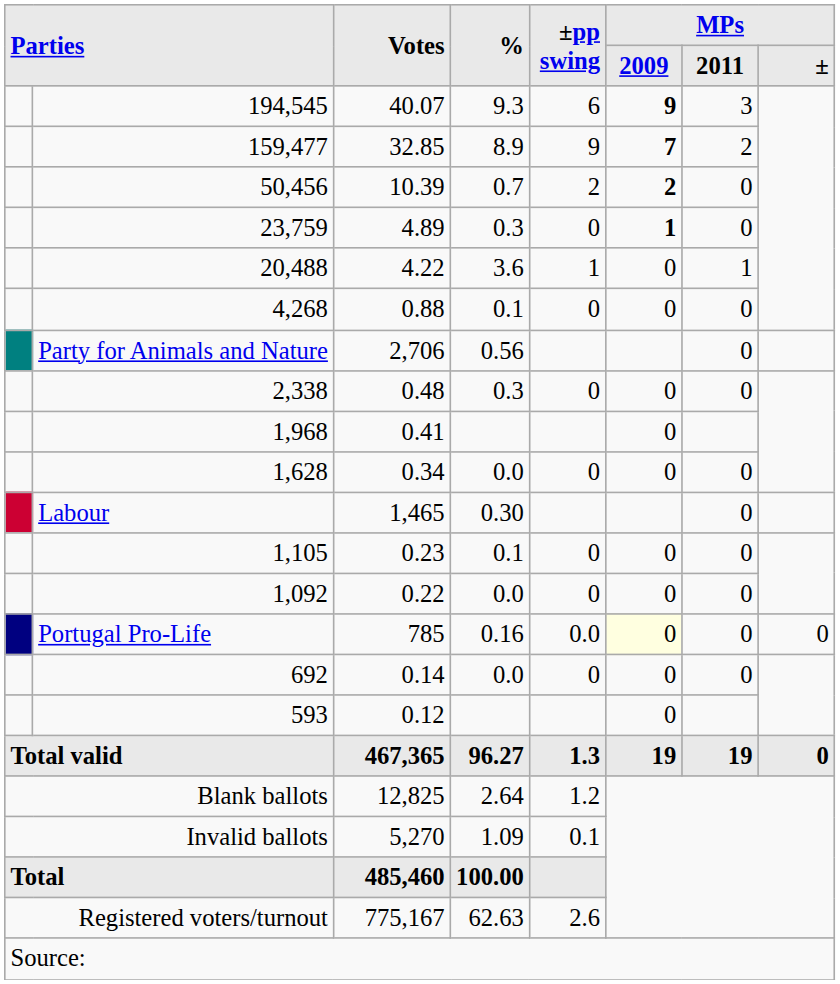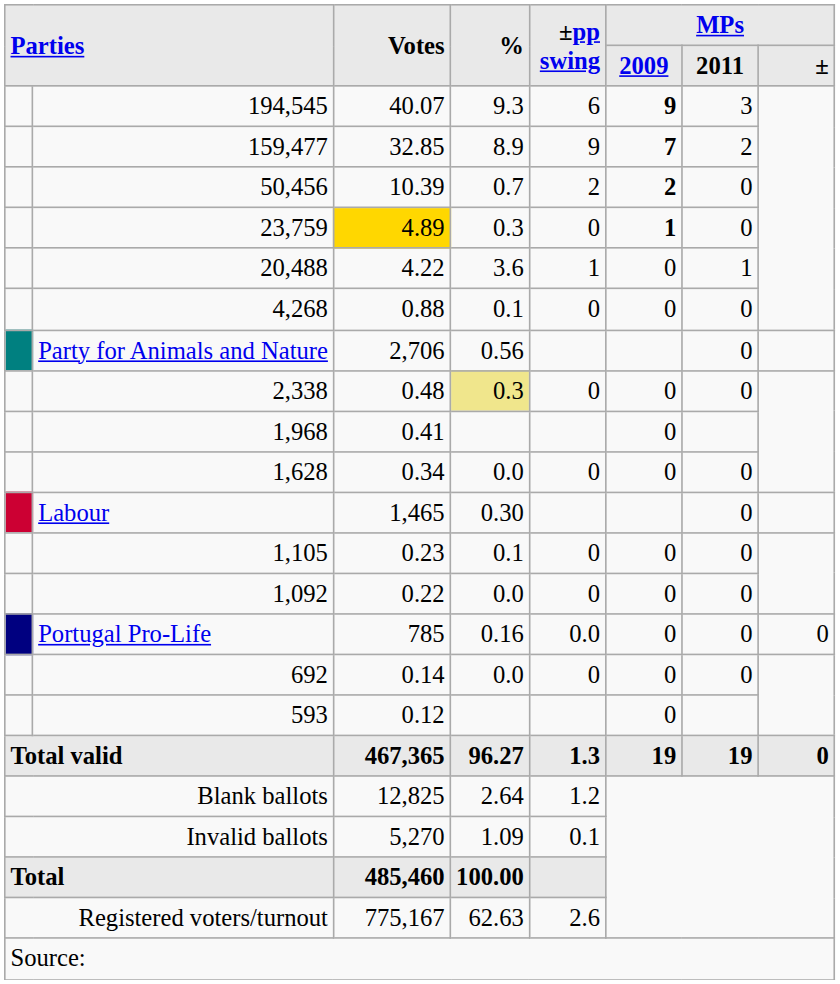(423, 227) no background -> (423, 227) gold background
(508, 390) no background -> (508, 390) khaki background
(670, 634) lightyellow background -> (670, 634) no background
